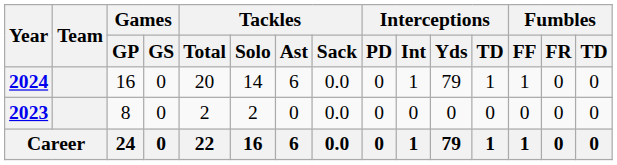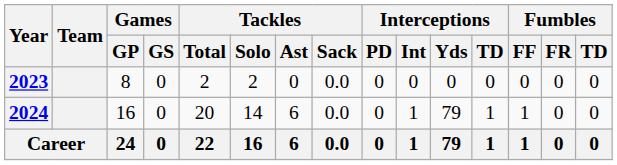rows swapped: (29, 112) <-> (29, 81)
